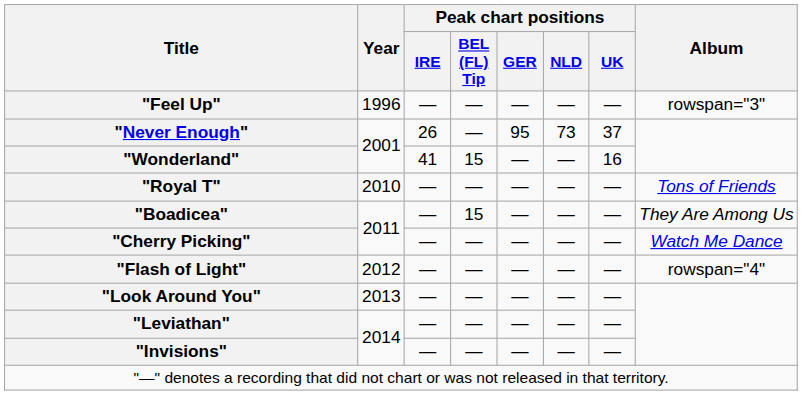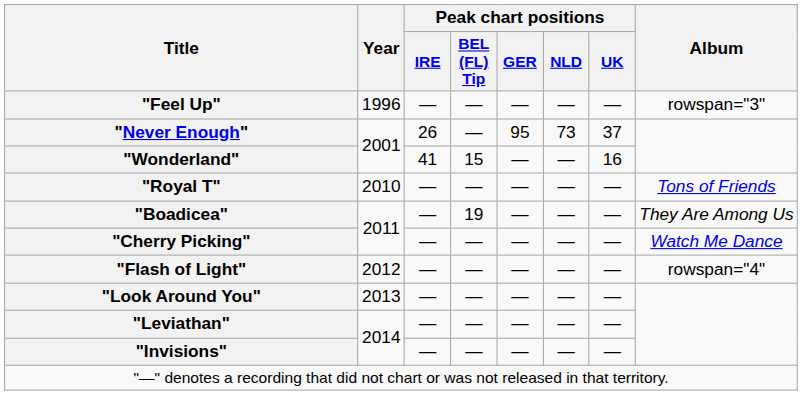(474, 214) 15 -> (474, 214) 19
